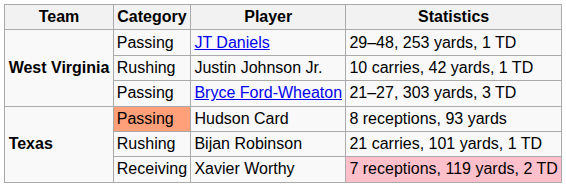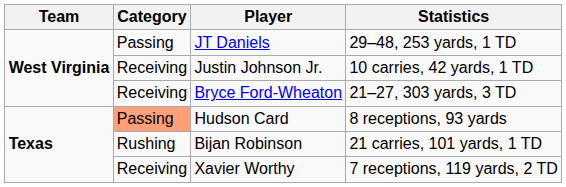(146, 67) Rushing -> (152, 67) Receiving
(145, 93) Passing -> (152, 93) Receiving
(454, 169) pink background -> (454, 169) no background
